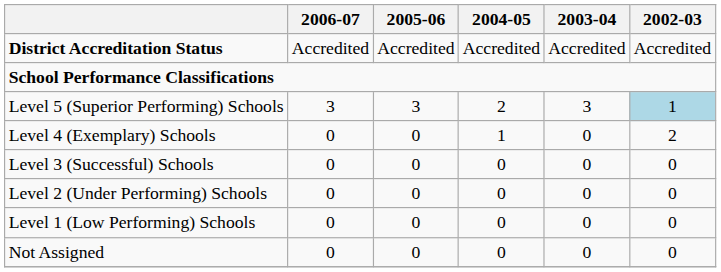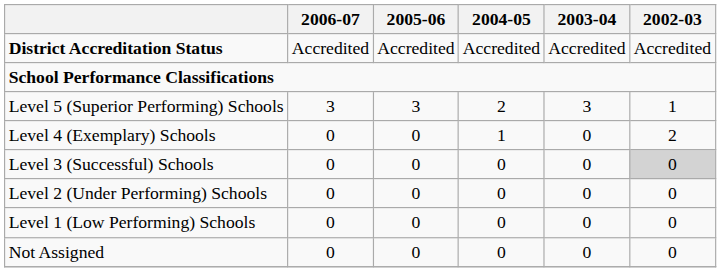(672, 106) lightblue background -> (672, 106) no background
(672, 164) no background -> (672, 164) lightgrey background
